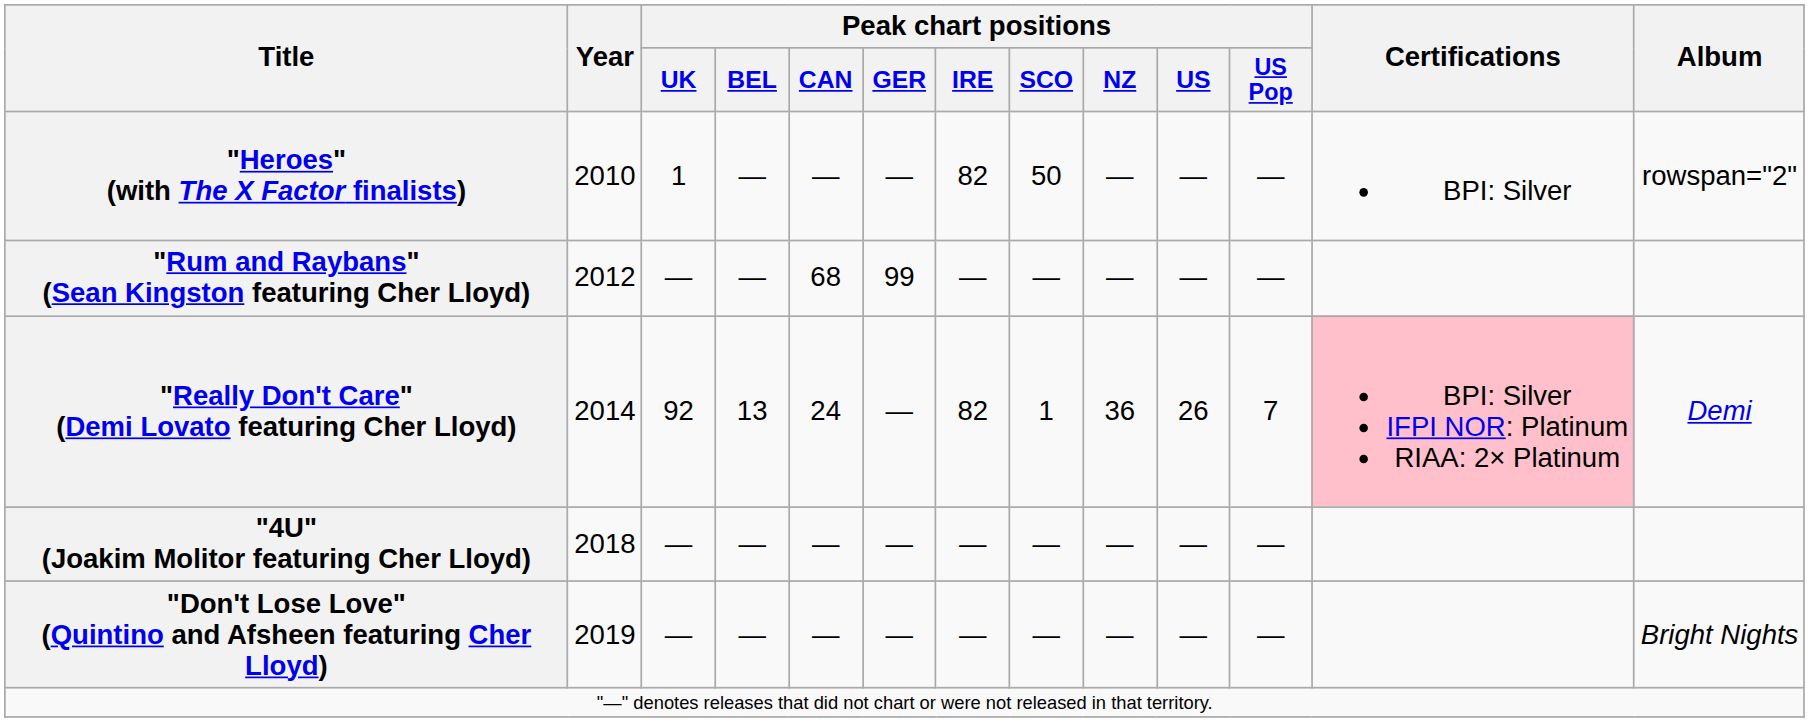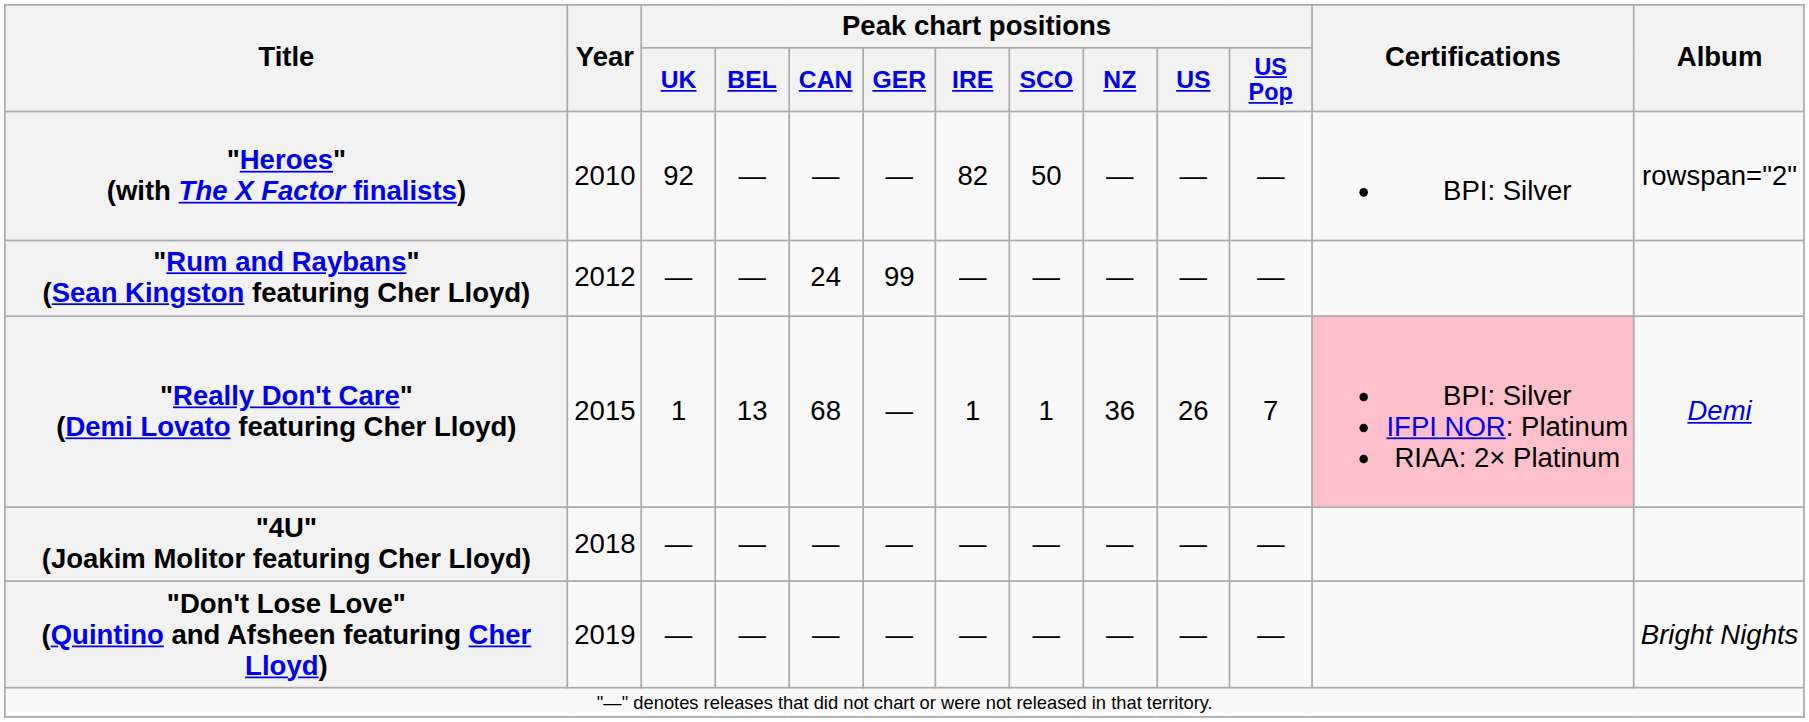(679, 175) 1 -> (679, 175) 92
(826, 277) 68 -> (826, 277) 24
(605, 410) 2014 -> (605, 410) 2015
(679, 410) 92 -> (679, 410) 1
(826, 410) 24 -> (826, 410) 68
(973, 410) 82 -> (973, 410) 1
